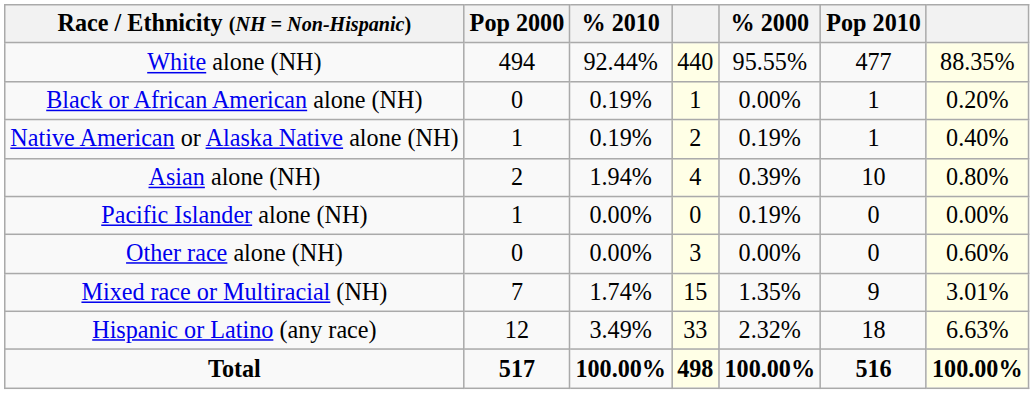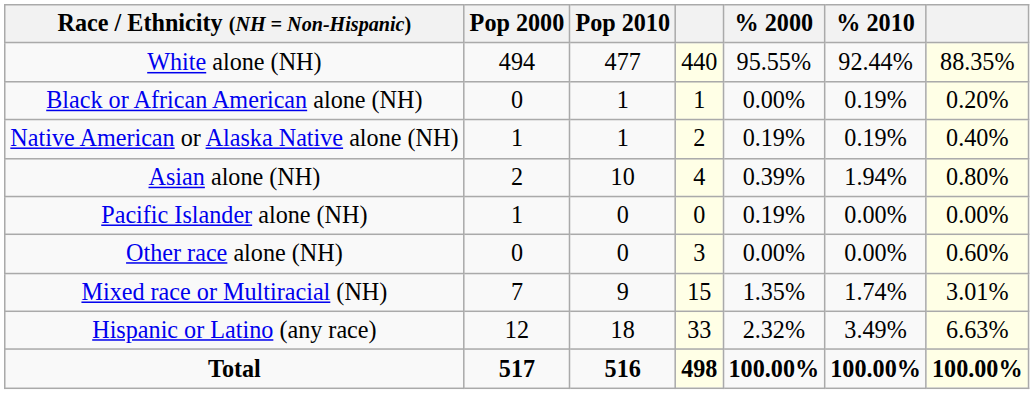columns swapped: (874, 23) <-> (621, 23)
